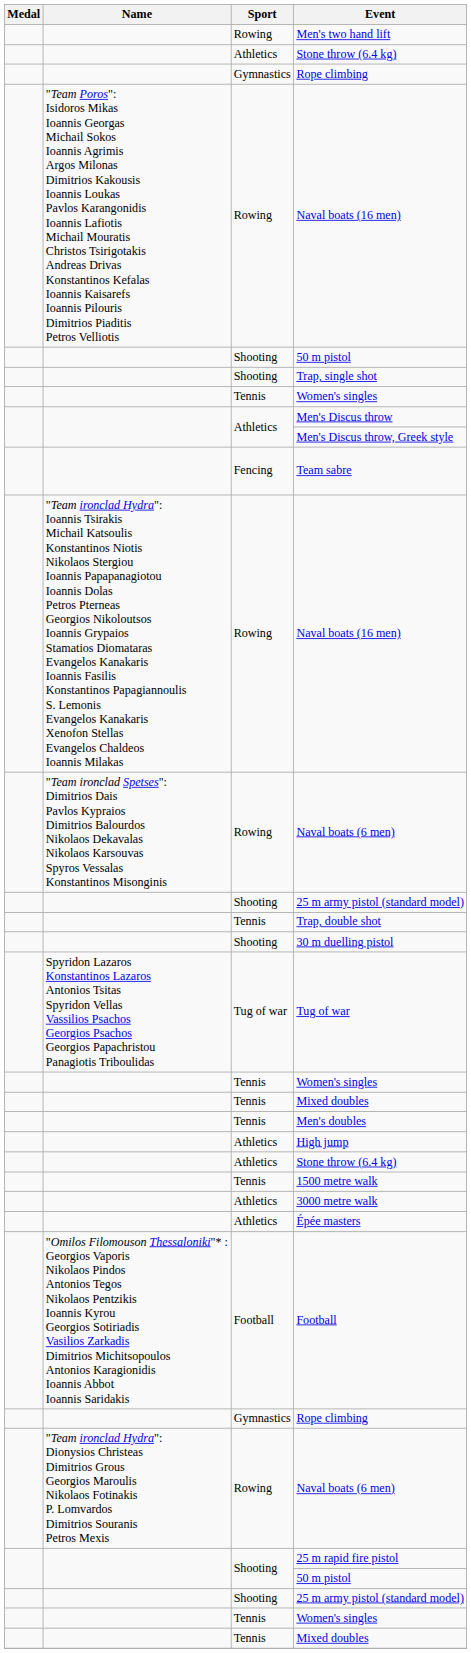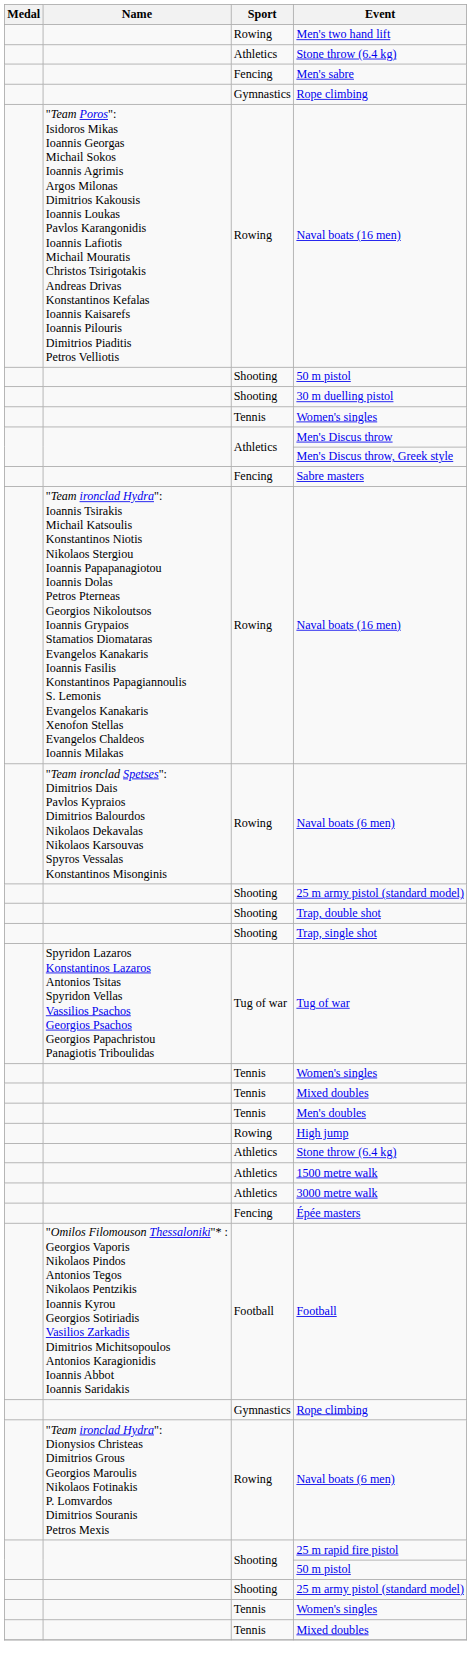+ row: (137, 75)
rows swapped: (137, 942) <-> (137, 377)
+ row: (137, 477)
- row: (137, 471)
(250, 922) Tennis -> (255, 913) Shooting
(255, 1142) Athletics -> (253, 1133) Rowing
(250, 1182) Tennis -> (255, 1173) Athletics
(255, 1221) Athletics -> (253, 1213) Fencing
